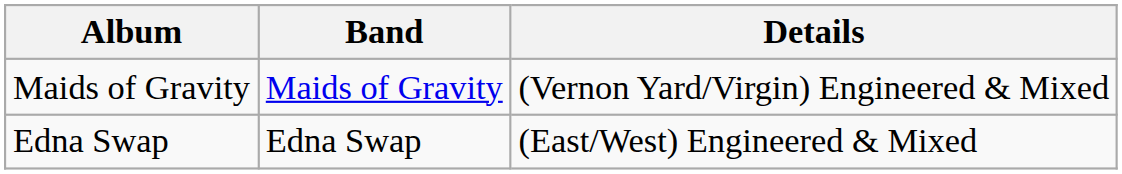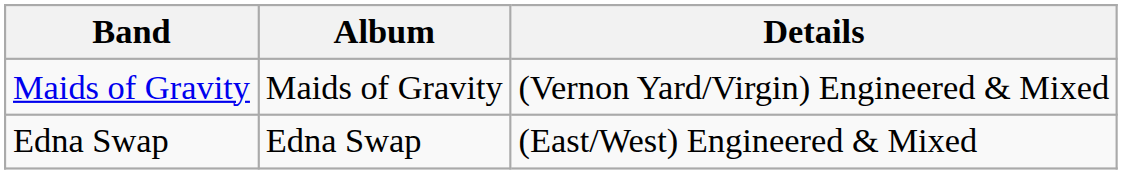columns swapped: (384, 31) <-> (131, 31)
